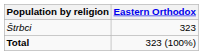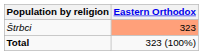(188, 27) no background -> (188, 27) lightsalmon background
